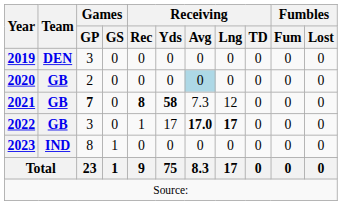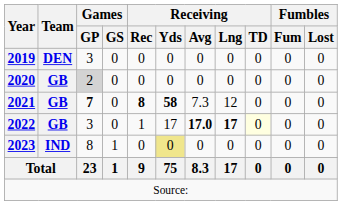(90, 80) no background -> (90, 80) lightgrey background
(200, 80) lightblue background -> (200, 80) no background
(258, 124) no background -> (258, 124) lightyellow background
(170, 146) no background -> (170, 146) khaki background
